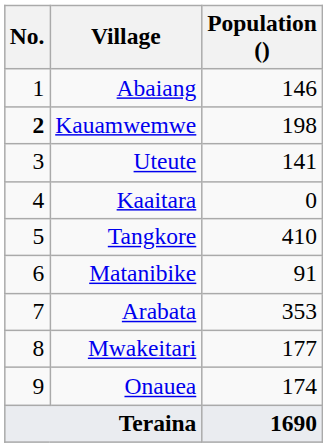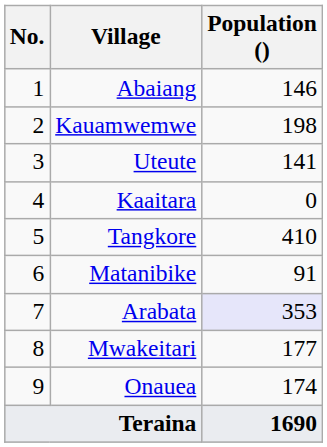(38, 124) bold -> (38, 124) normal
(299, 311) no background -> (299, 311) lavender background
